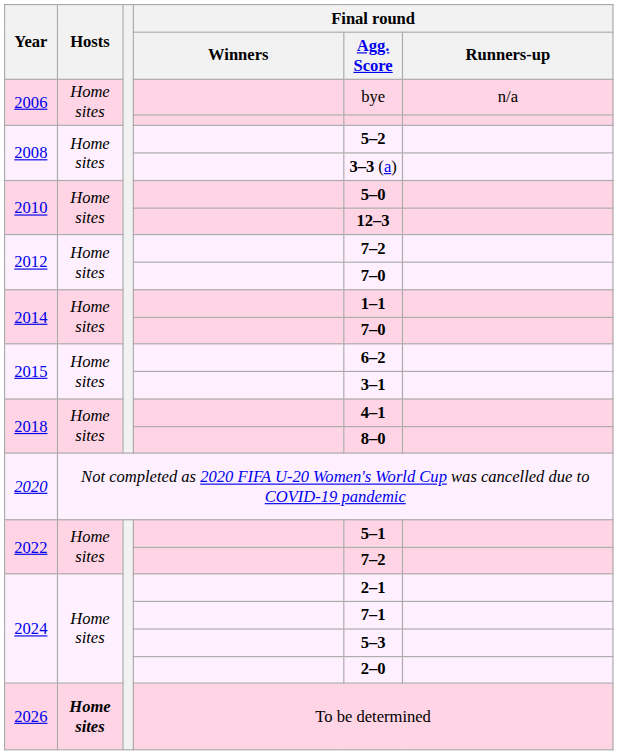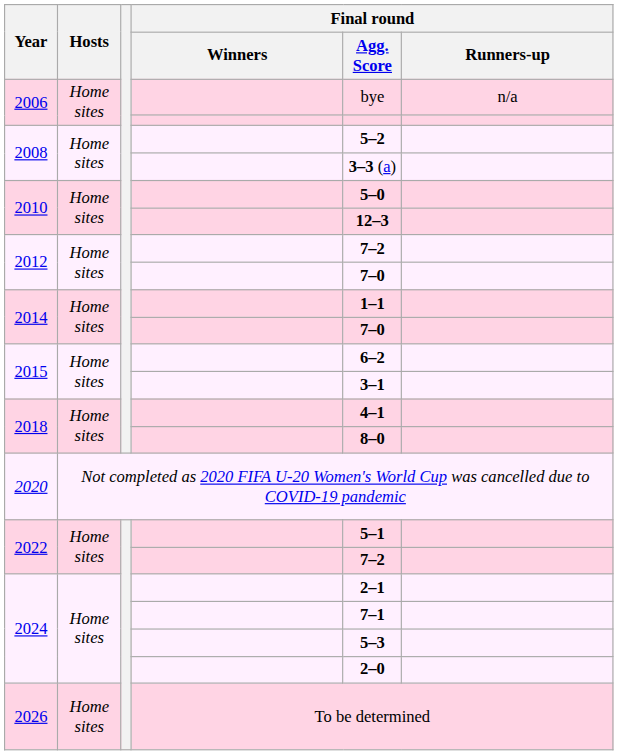(90, 716) bold -> (89, 716) normal
